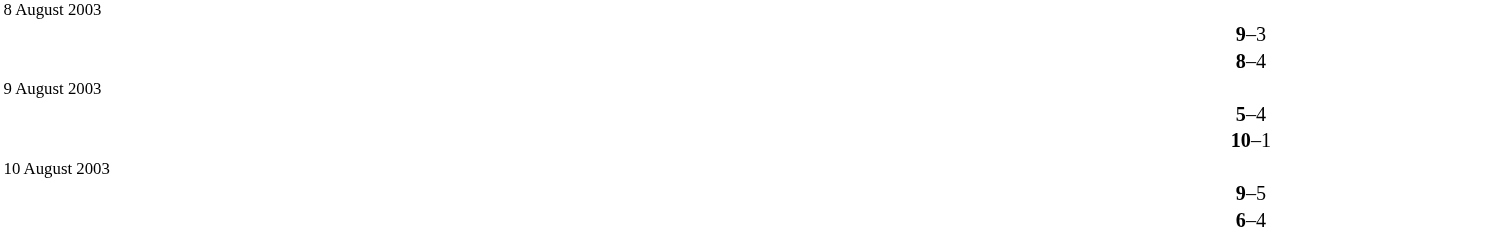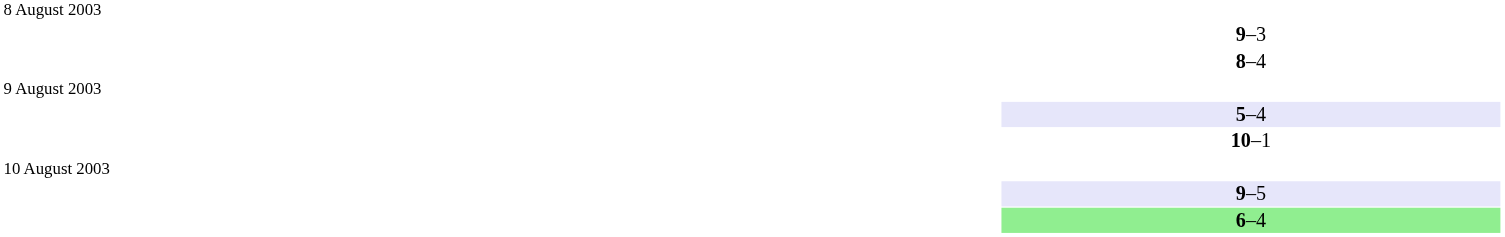(1251, 114) no background -> (1251, 114) lavender background
(1251, 193) no background -> (1251, 193) lavender background
(1251, 220) no background -> (1251, 220) lightgreen background
